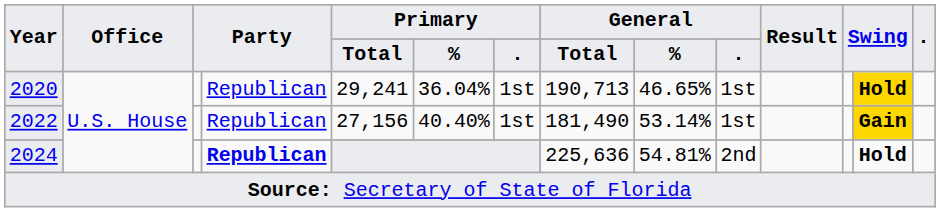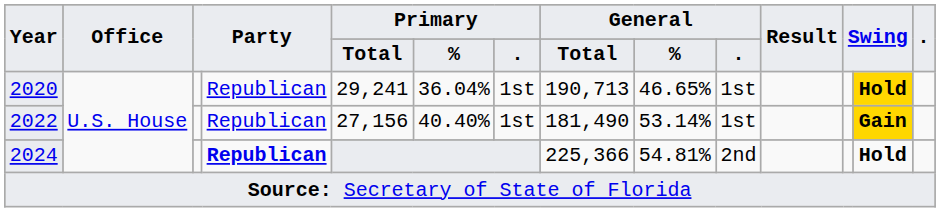(587, 156) 225,636 -> (587, 156) 225,366
